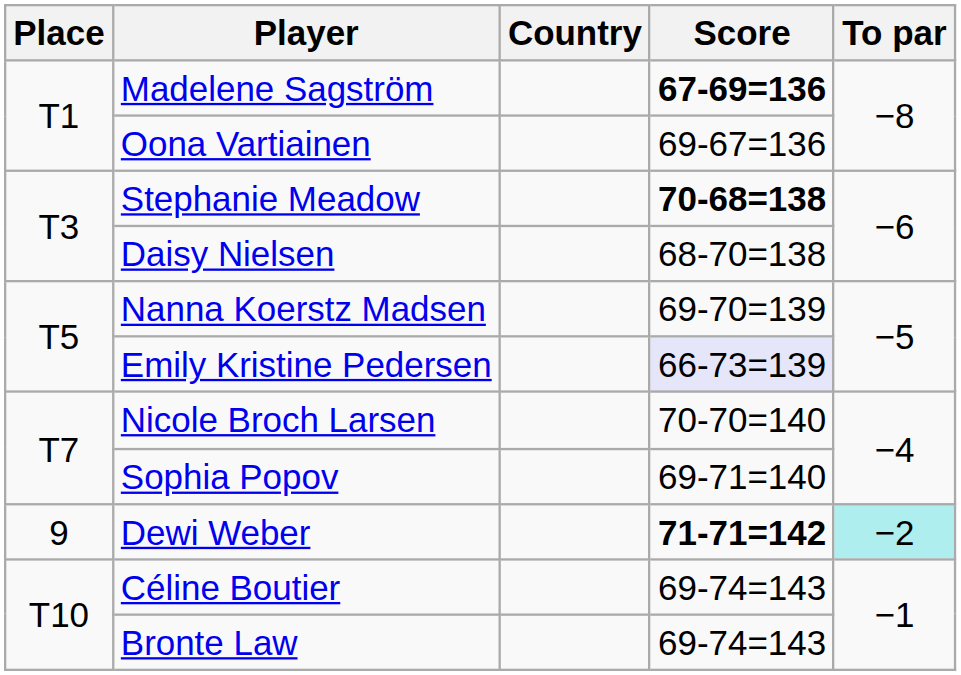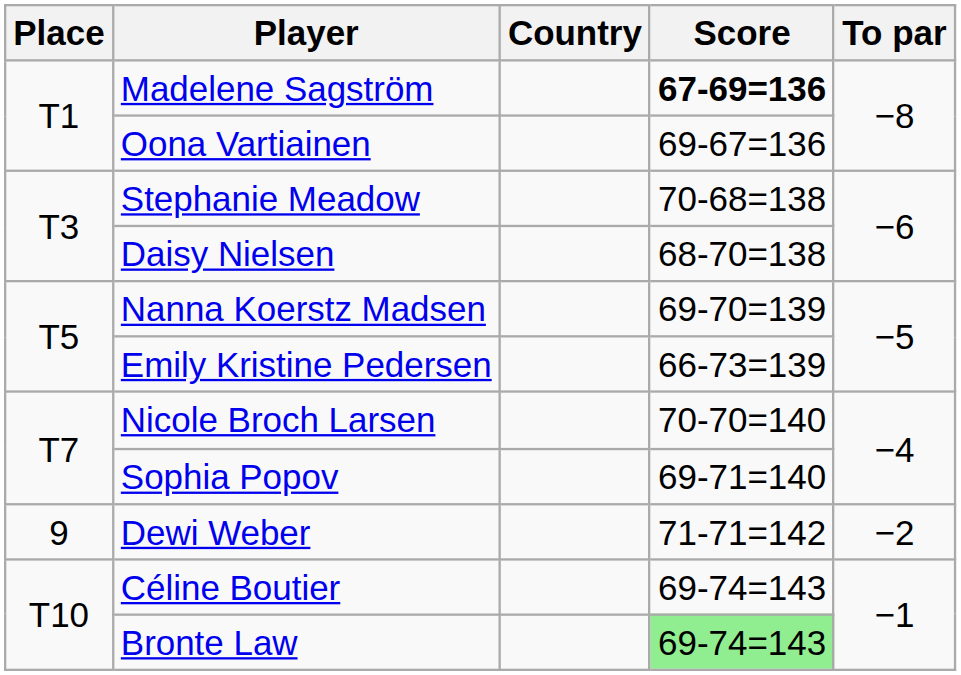(742, 199) bold -> (742, 199) normal
(742, 365) lavender background -> (742, 365) no background
(742, 531) bold -> (742, 531) normal
(894, 531) paleturquoise background -> (894, 531) no background
(742, 642) no background -> (742, 642) lightgreen background
